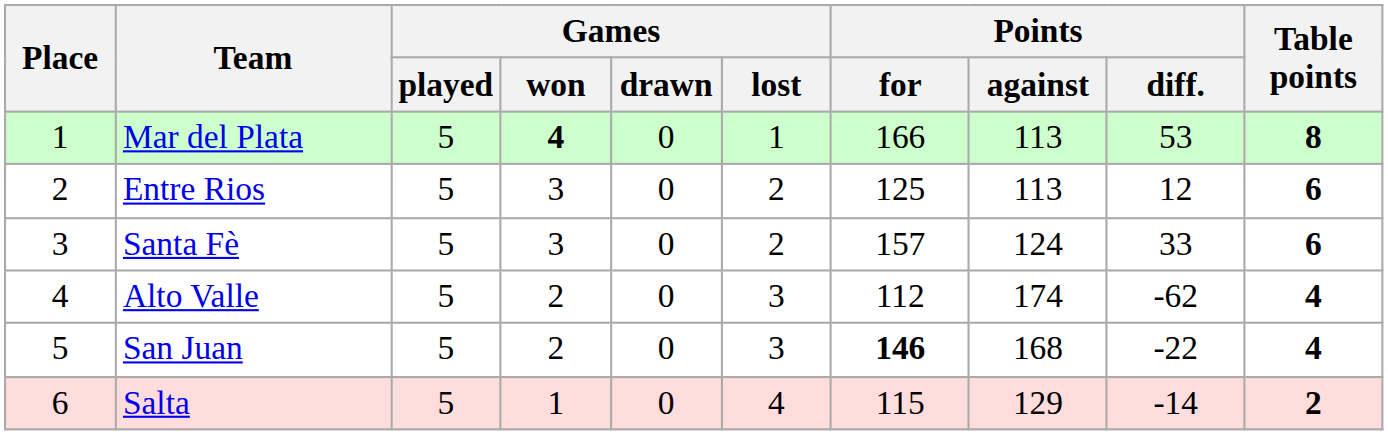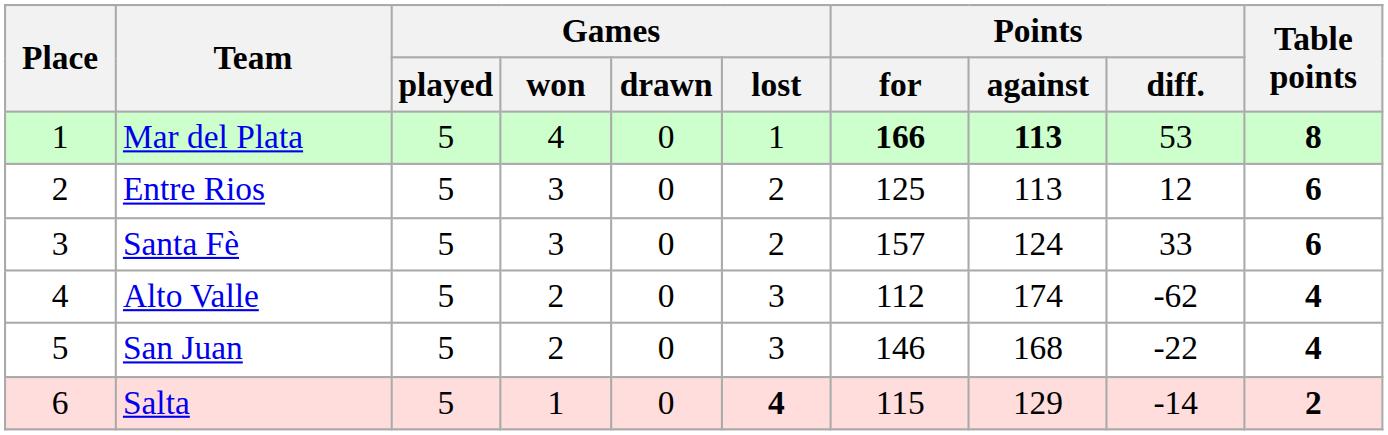(556, 137) bold -> (556, 137) normal
(900, 137) normal -> (900, 137) bold
(1038, 137) normal -> (1038, 137) bold
(900, 349) bold -> (900, 349) normal
(776, 402) normal -> (776, 402) bold
